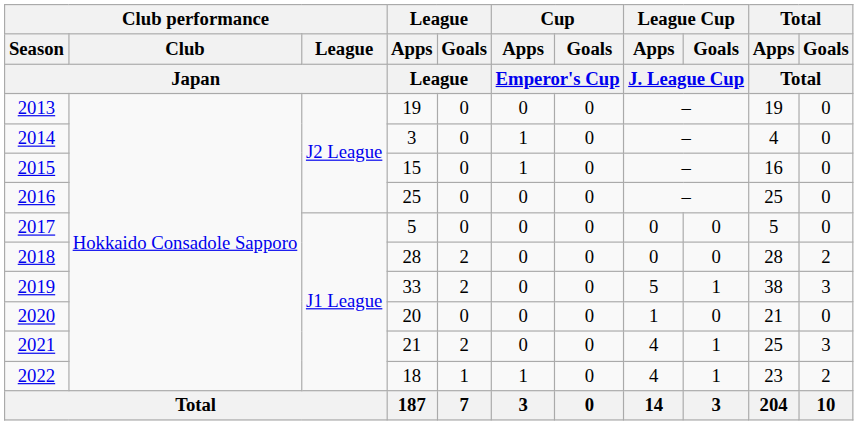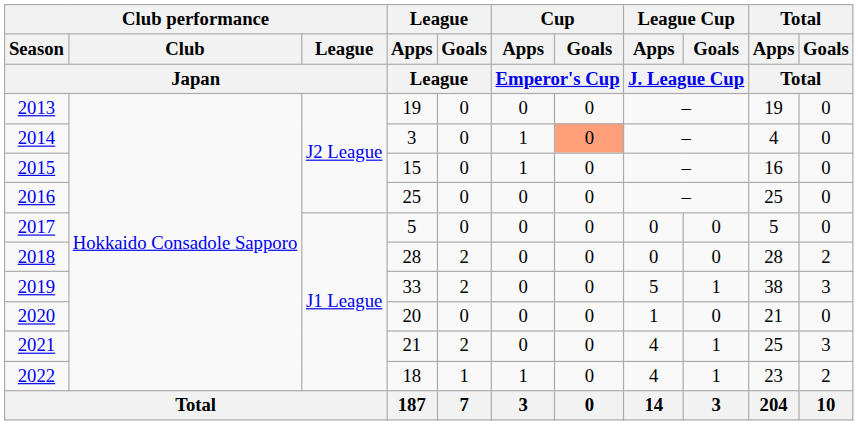(589, 138) no background -> (589, 138) lightsalmon background
